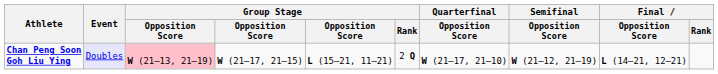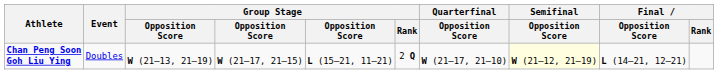(104, 56) lavender background -> (104, 56) no background
(170, 61) pink background -> (170, 61) no background
(554, 61) no background -> (554, 61) lightyellow background
